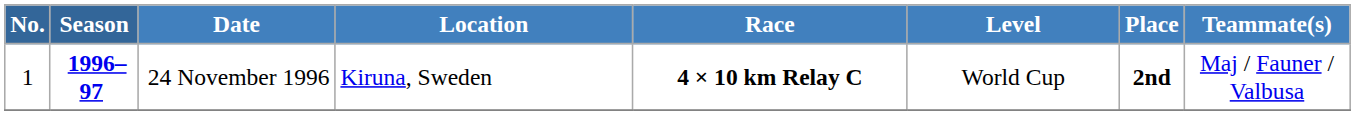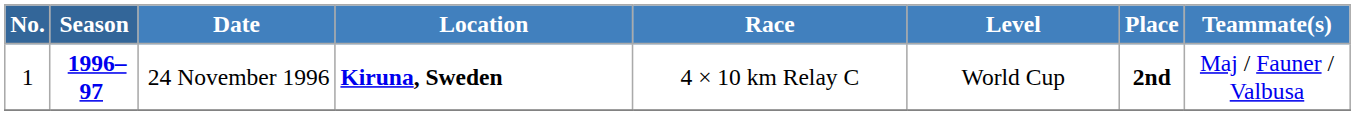(416, 76) normal -> (422, 76) bold
(770, 76) bold -> (770, 76) normal
